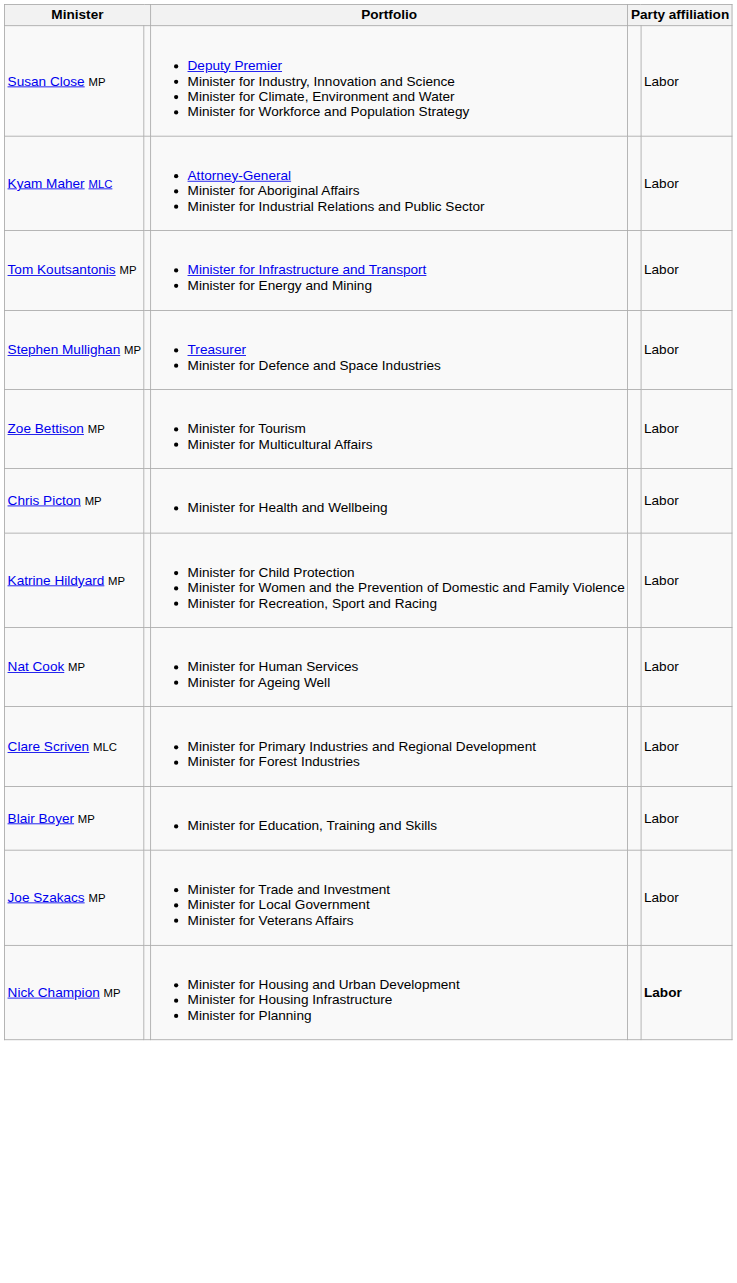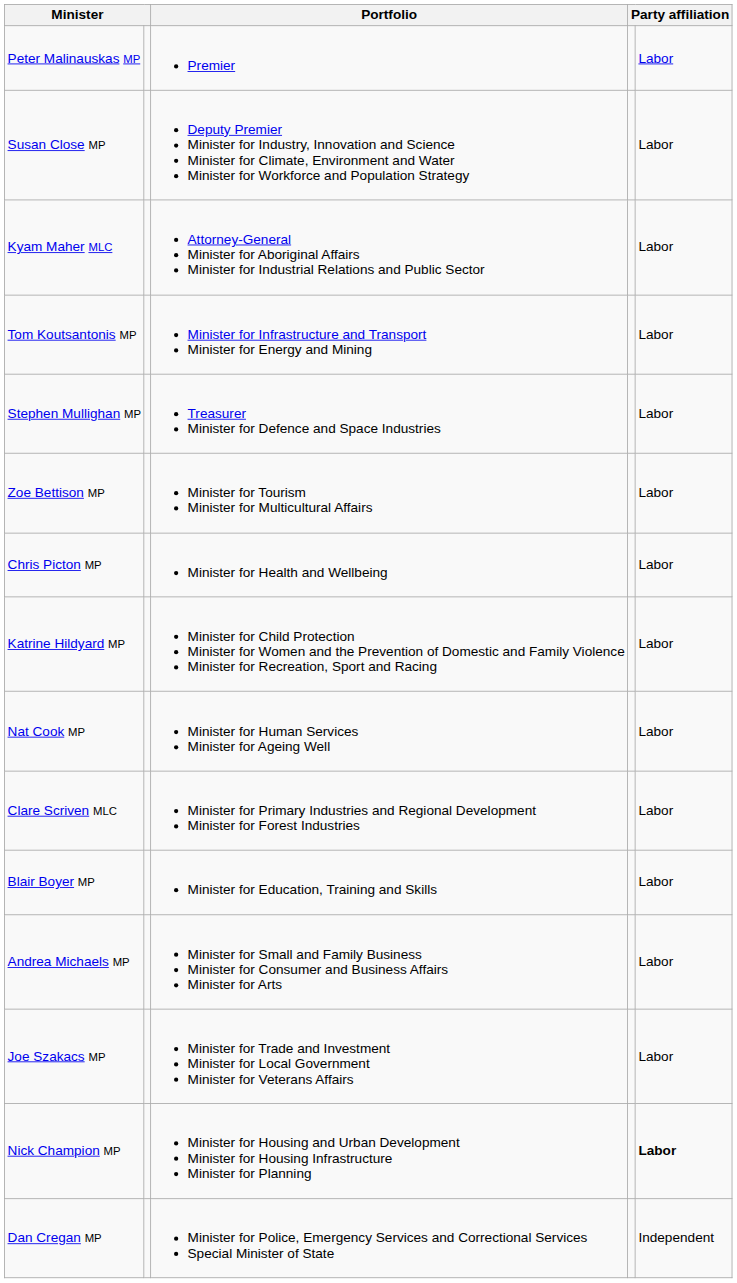+ row: (74, 58)
+ row: (69, 961)
+ row: (55, 1238)
